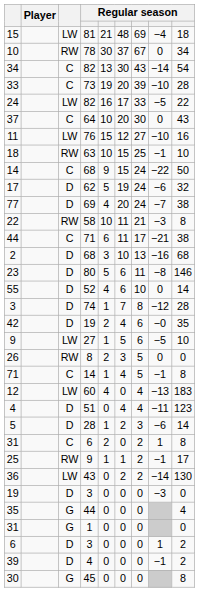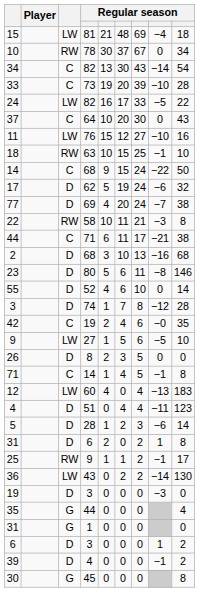(70, 323) D -> (70, 323) C
(70, 357) RW -> (70, 357) D
(70, 442) C -> (70, 442) D
